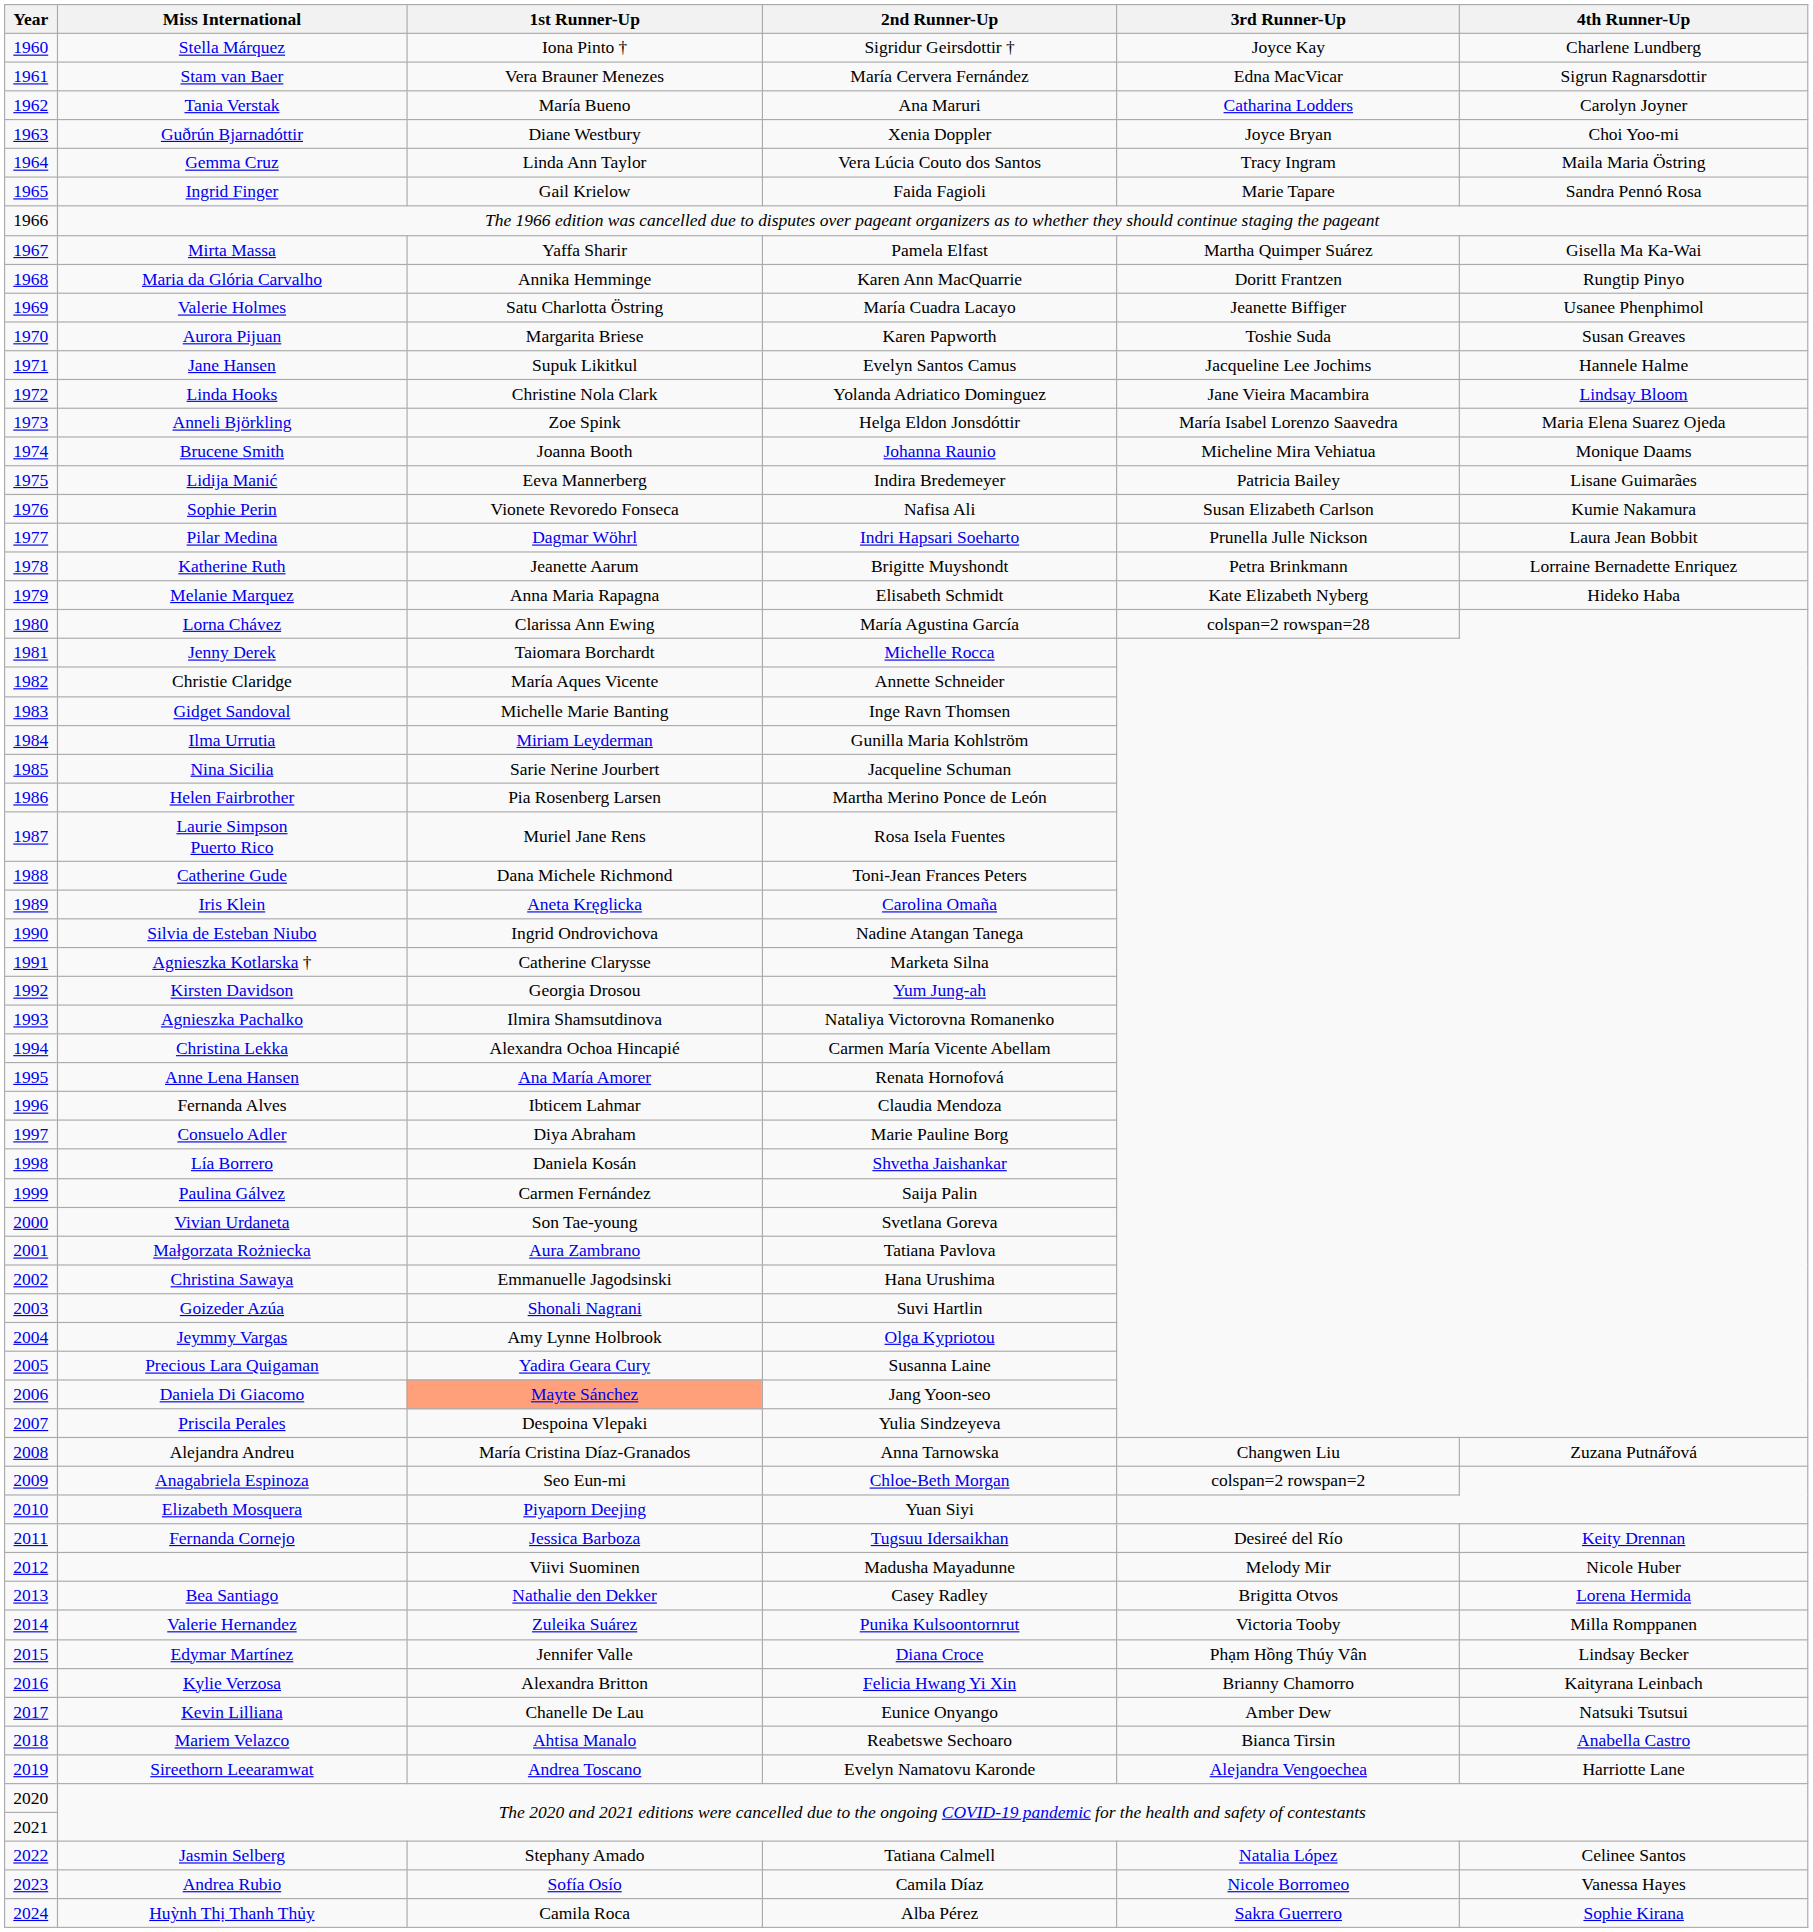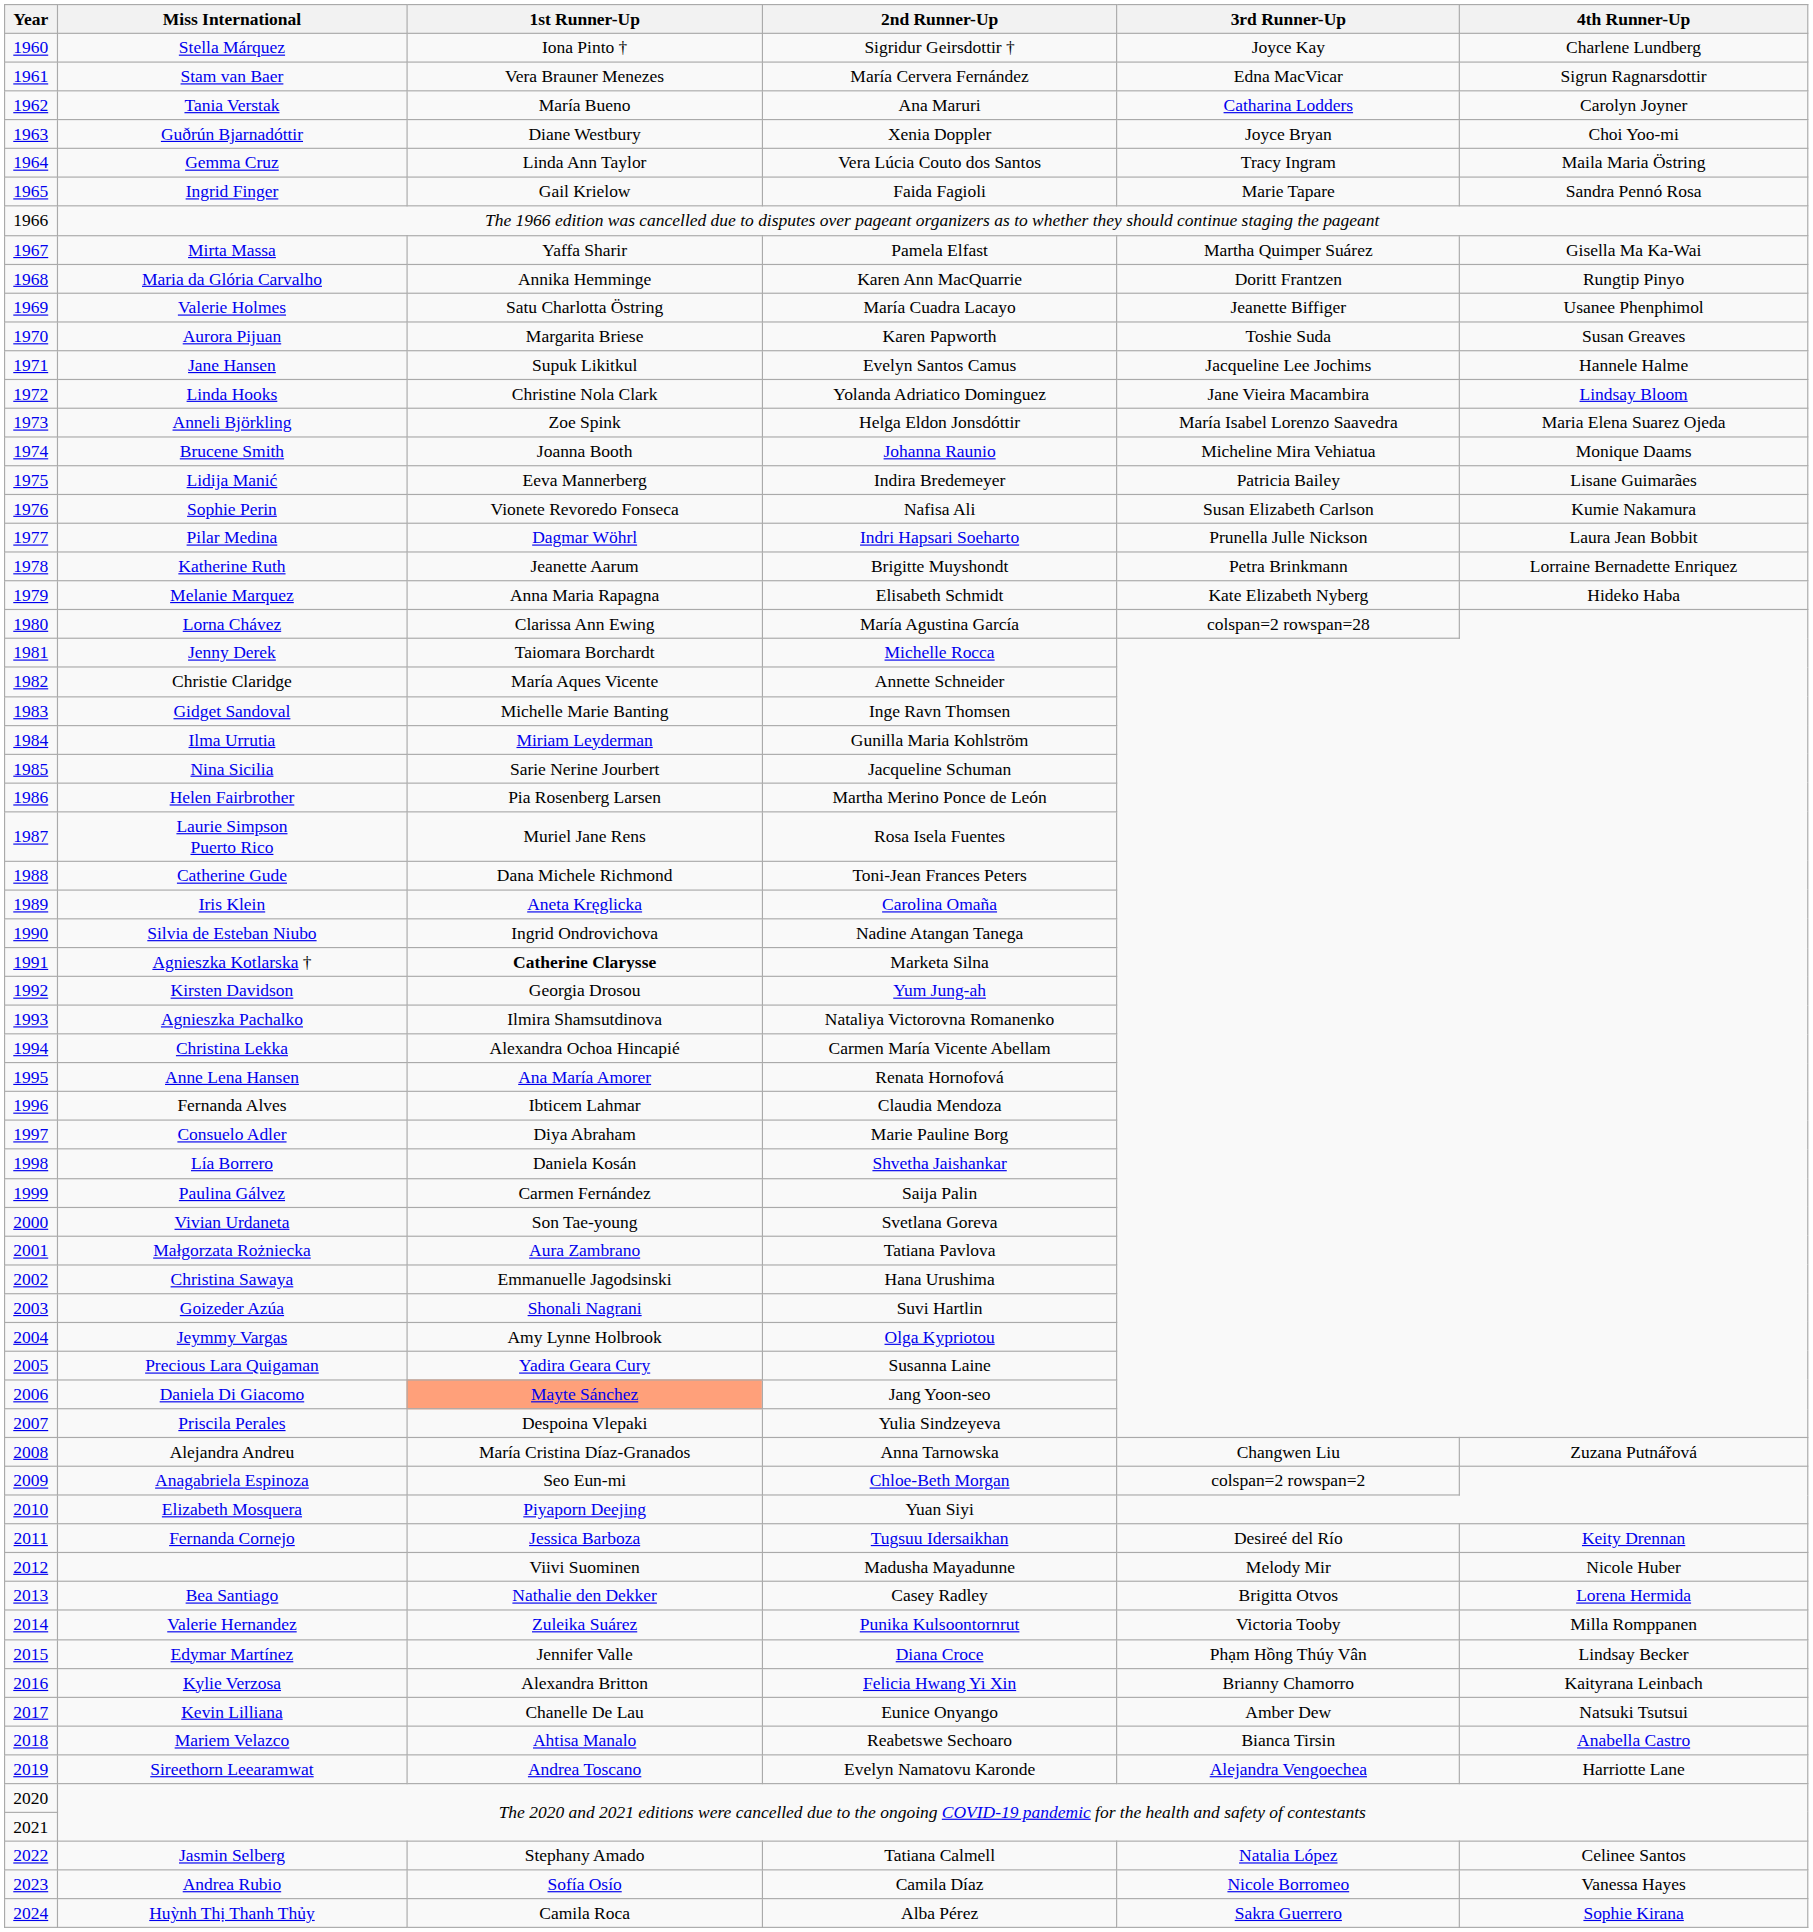(585, 962) normal -> (585, 962) bold
